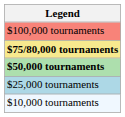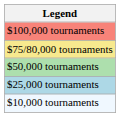(63, 48) bold -> (60, 48) normal
(56, 66) bold -> (53, 66) normal
